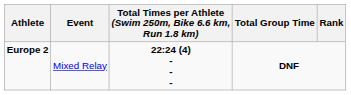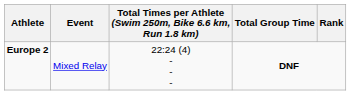(171, 66) bold -> (171, 66) normal
